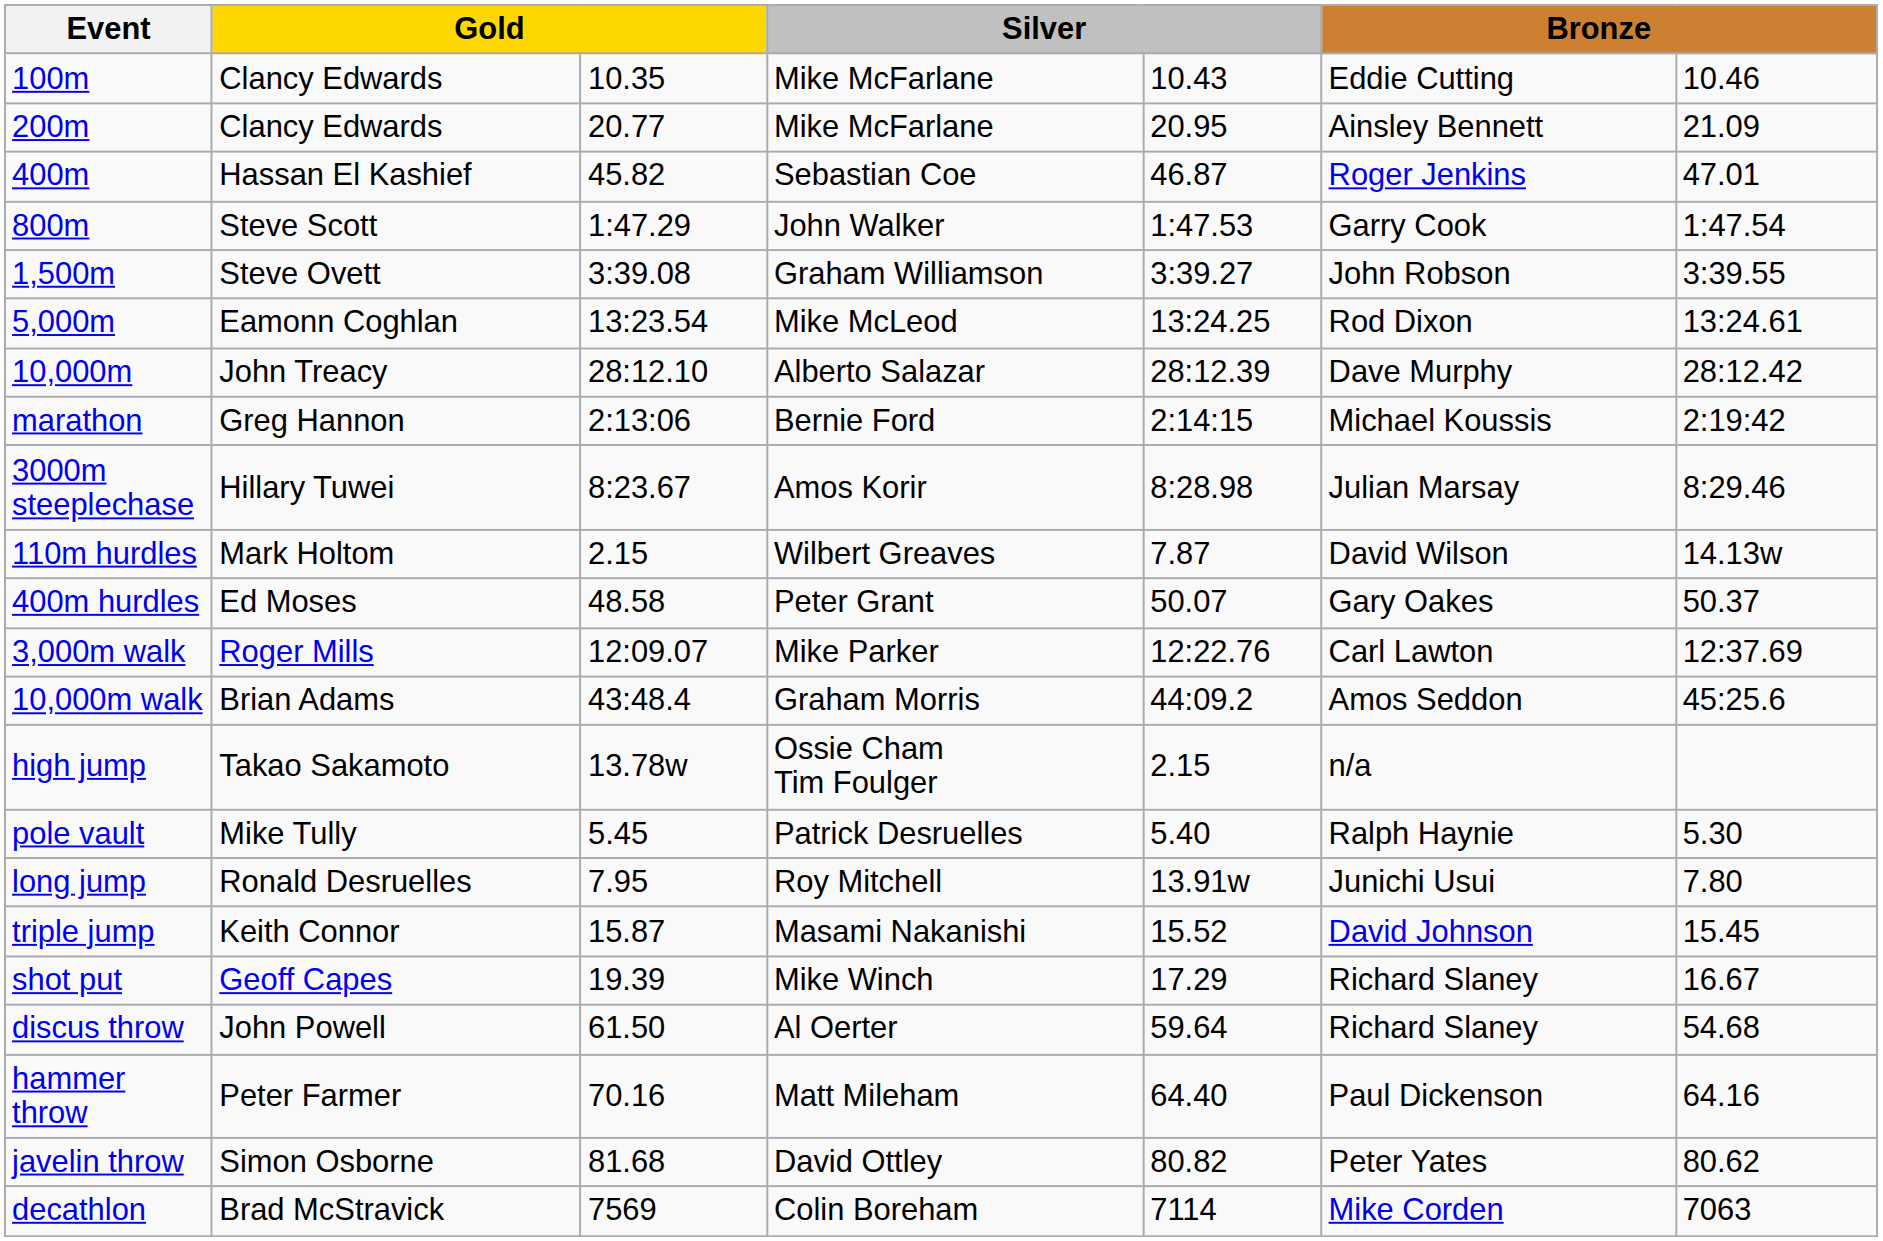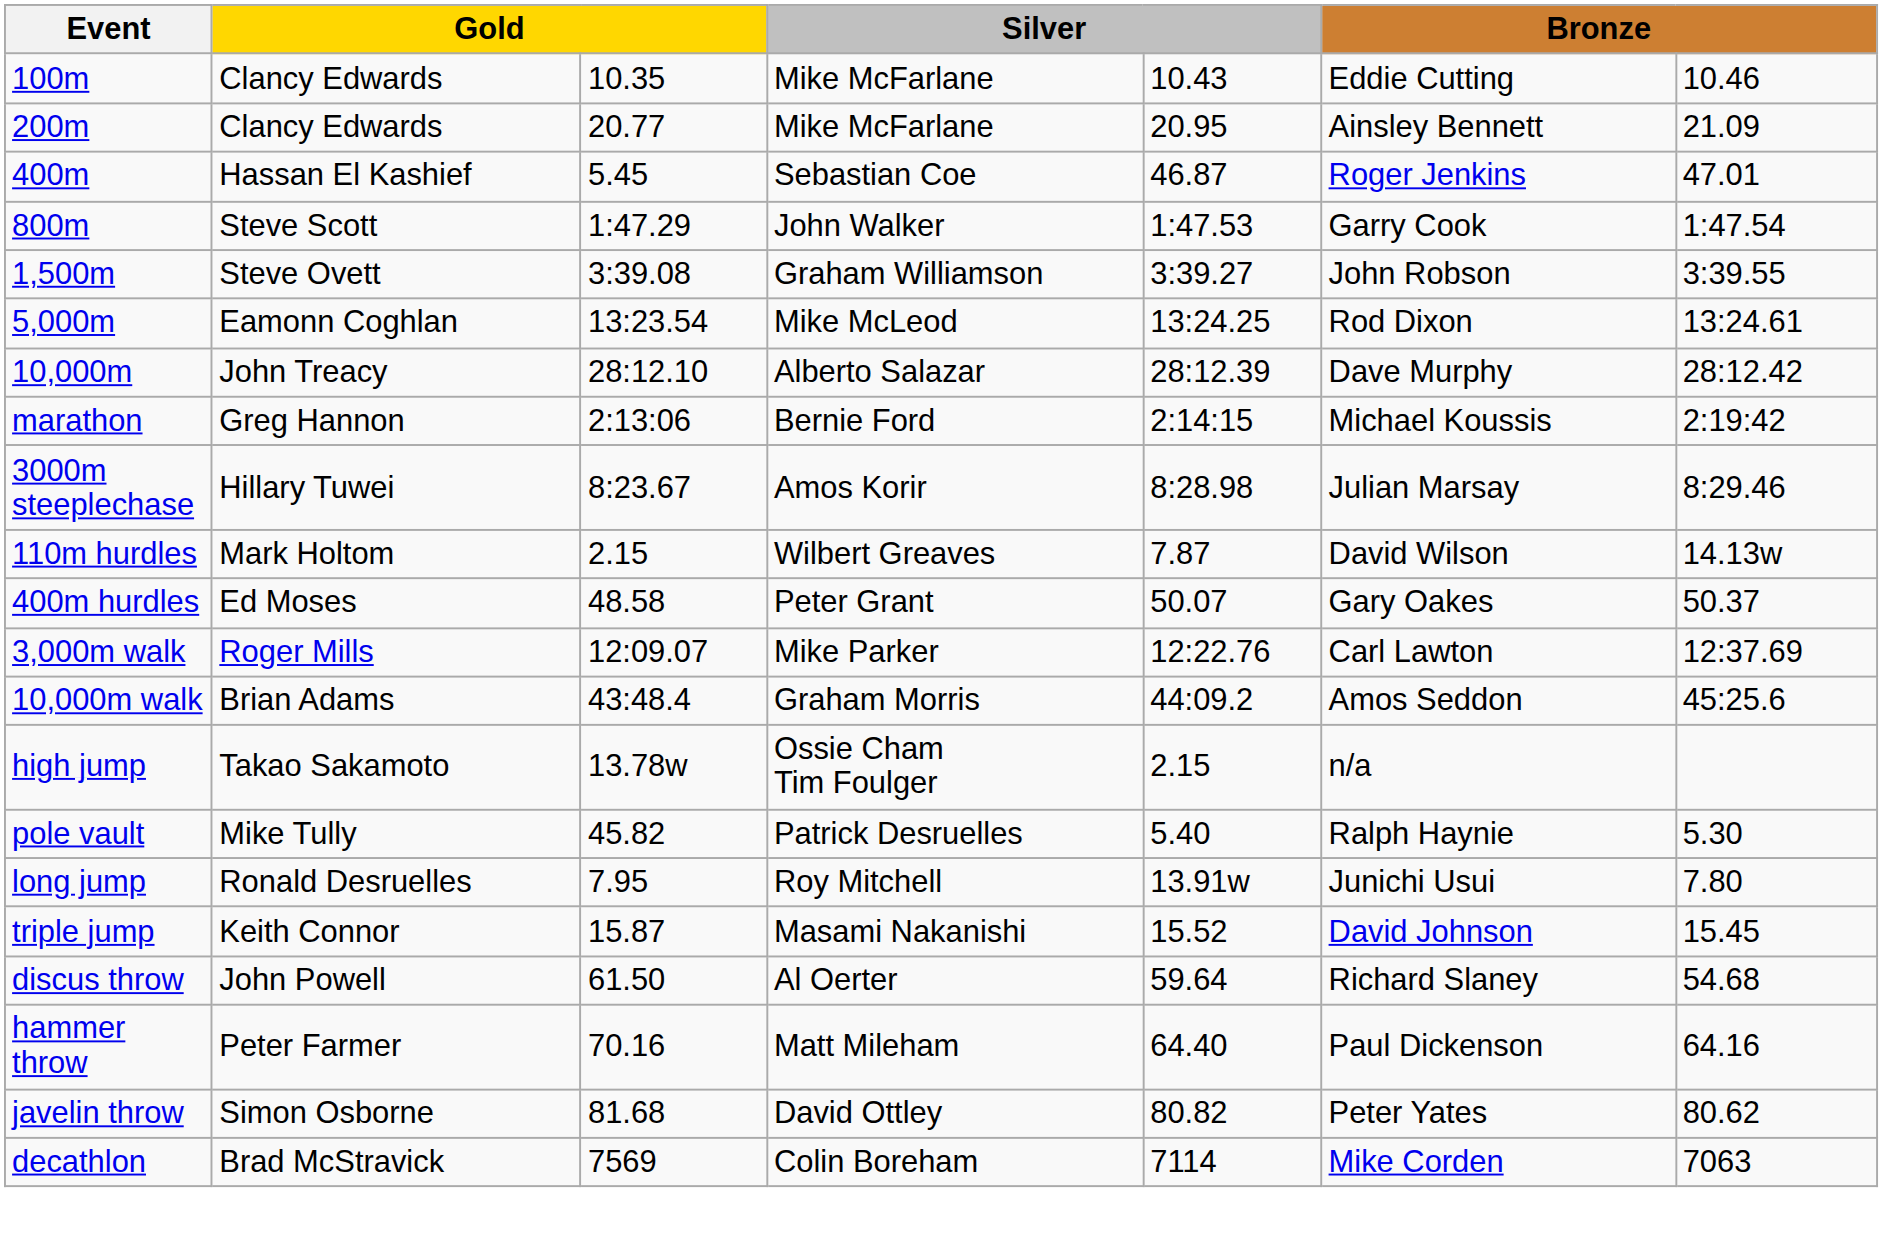(627, 175) 45.82 -> (618, 175) 5.45
(618, 833) 5.45 -> (627, 833) 45.82
- row: (67, 979)
